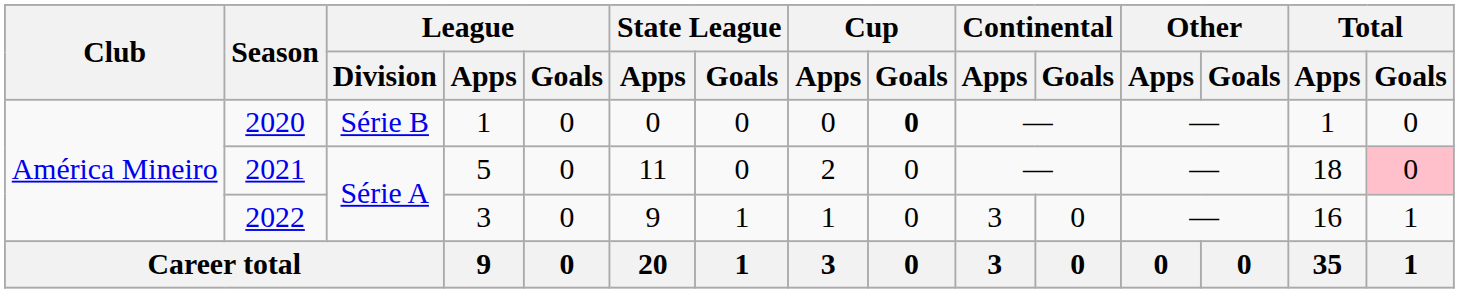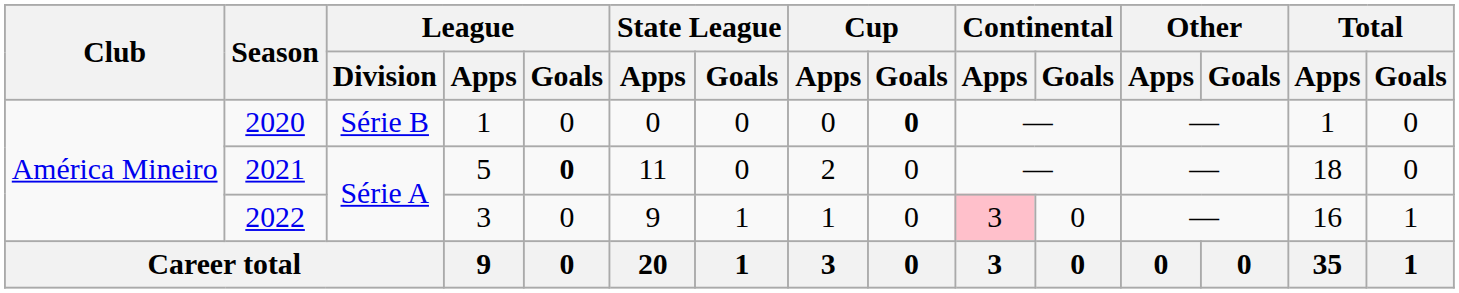(567, 169) normal -> (567, 169) bold
(1411, 169) pink background -> (1411, 169) no background
(995, 216) no background -> (995, 216) pink background
